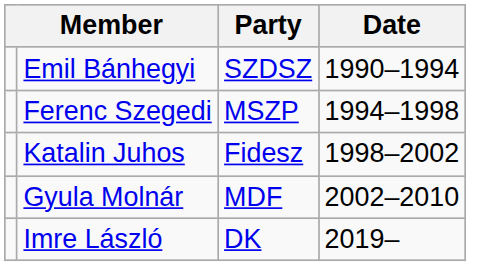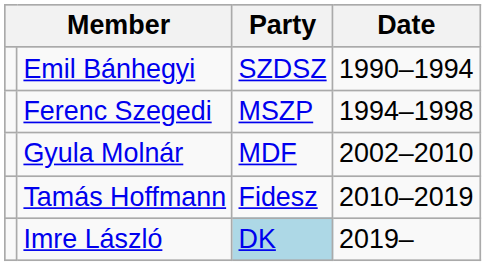- row: (104, 153)
+ row: (125, 196)
(243, 238) no background -> (257, 238) lightblue background
